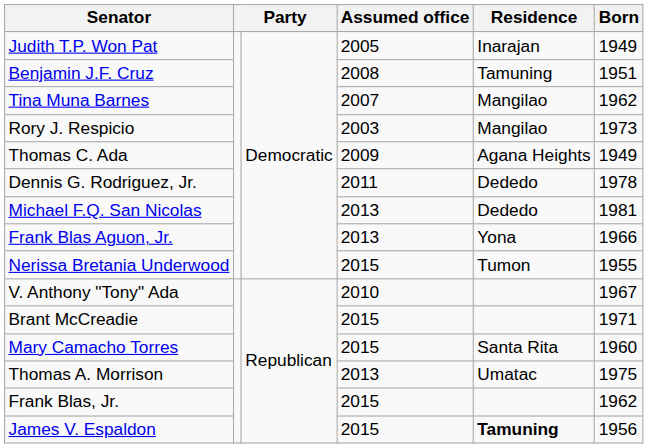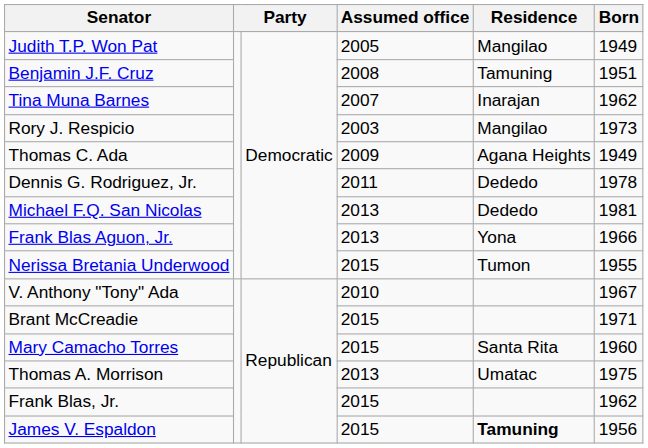(509, 45) Inarajan -> (512, 45) Mangilao
(512, 100) Mangilao -> (509, 100) Inarajan
